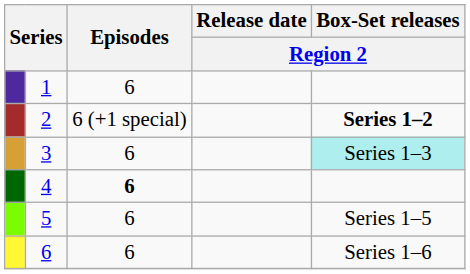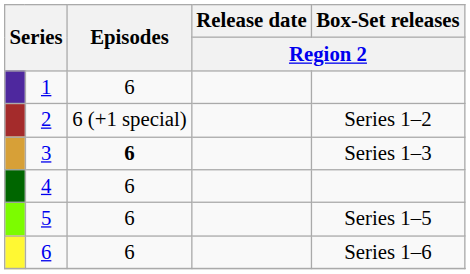(388, 119) bold -> (388, 119) normal
(129, 152) normal -> (129, 152) bold
(388, 152) paleturquoise background -> (388, 152) no background
(129, 185) bold -> (129, 185) normal
